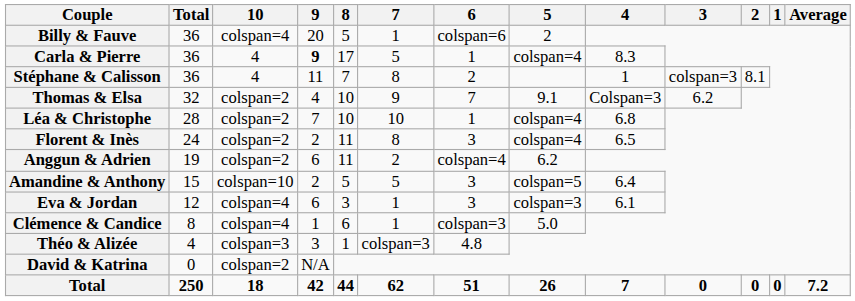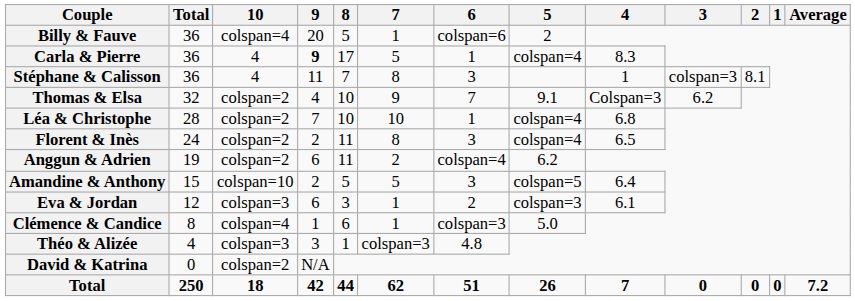(472, 77) 2 -> (472, 77) 3
(255, 201) colspan=4 -> (255, 201) colspan=3
(472, 201) 3 -> (472, 201) 2
